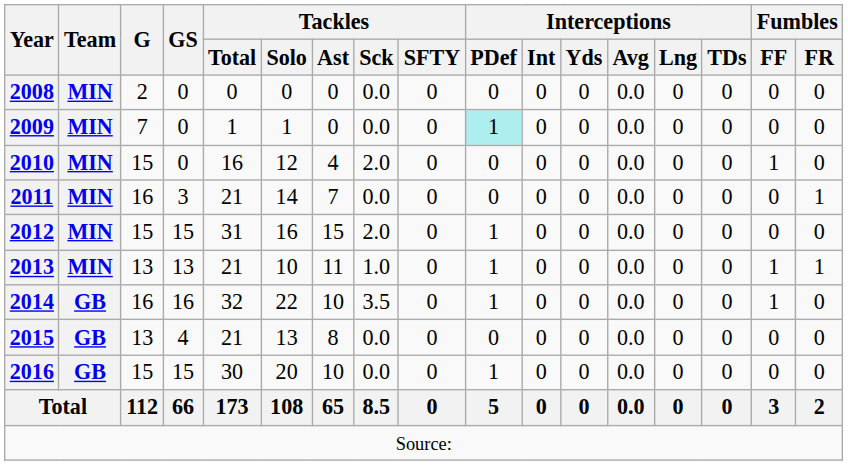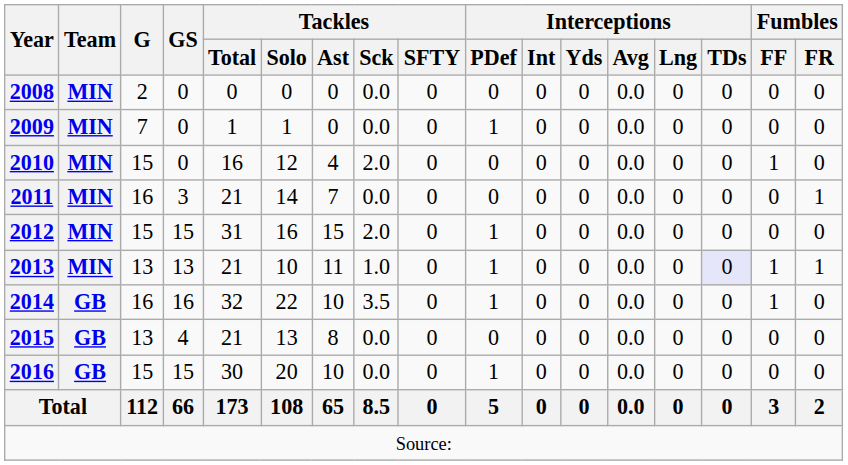(494, 127) paleturquoise background -> (494, 127) no background
(727, 267) no background -> (727, 267) lavender background
